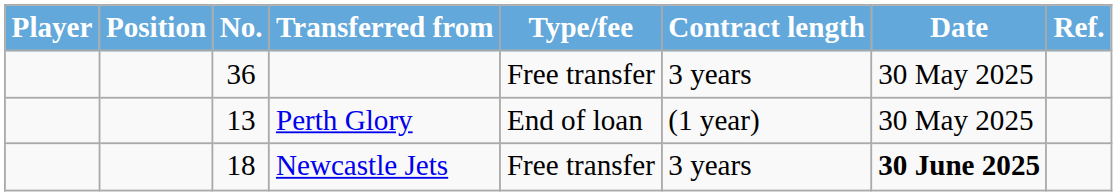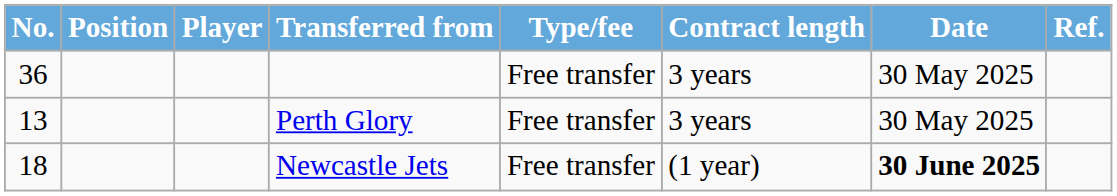columns swapped: (241, 27) <-> (52, 27)
(575, 119) End of loan -> (581, 119) Free transfer
(714, 119) (1 year) -> (710, 119) 3 years
(710, 166) 3 years -> (714, 166) (1 year)
